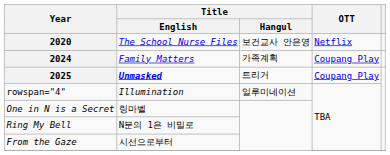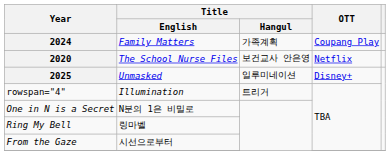rows swapped: (60, 42) <-> (60, 59)
(140, 75) bold -> (140, 75) normal
(255, 75) 트리거 -> (269, 75) 일루미네이션
(347, 75) Coupang Play -> (333, 75) Disney+
(269, 92) 일루미네이션 -> (255, 92) 트리거
(132, 108) 링마벨 -> (156, 108) N분의 1은 비밀로
(156, 125) N분의 1은 비밀로 -> (132, 125) 링마벨
